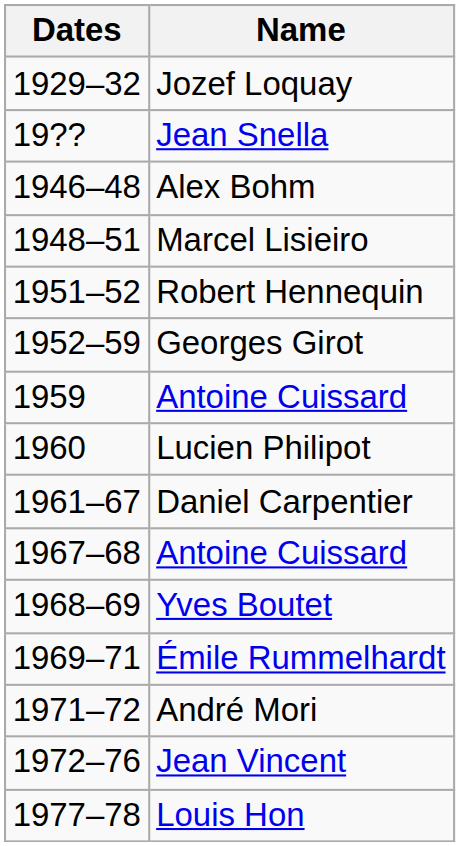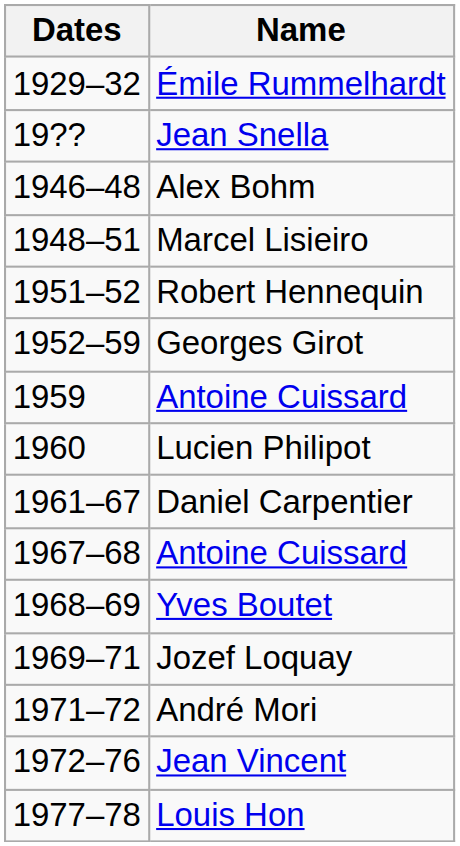(254, 82) Jozef Loquay -> (301, 82) Émile Rummelhardt
(301, 657) Émile Rummelhardt -> (254, 657) Jozef Loquay
